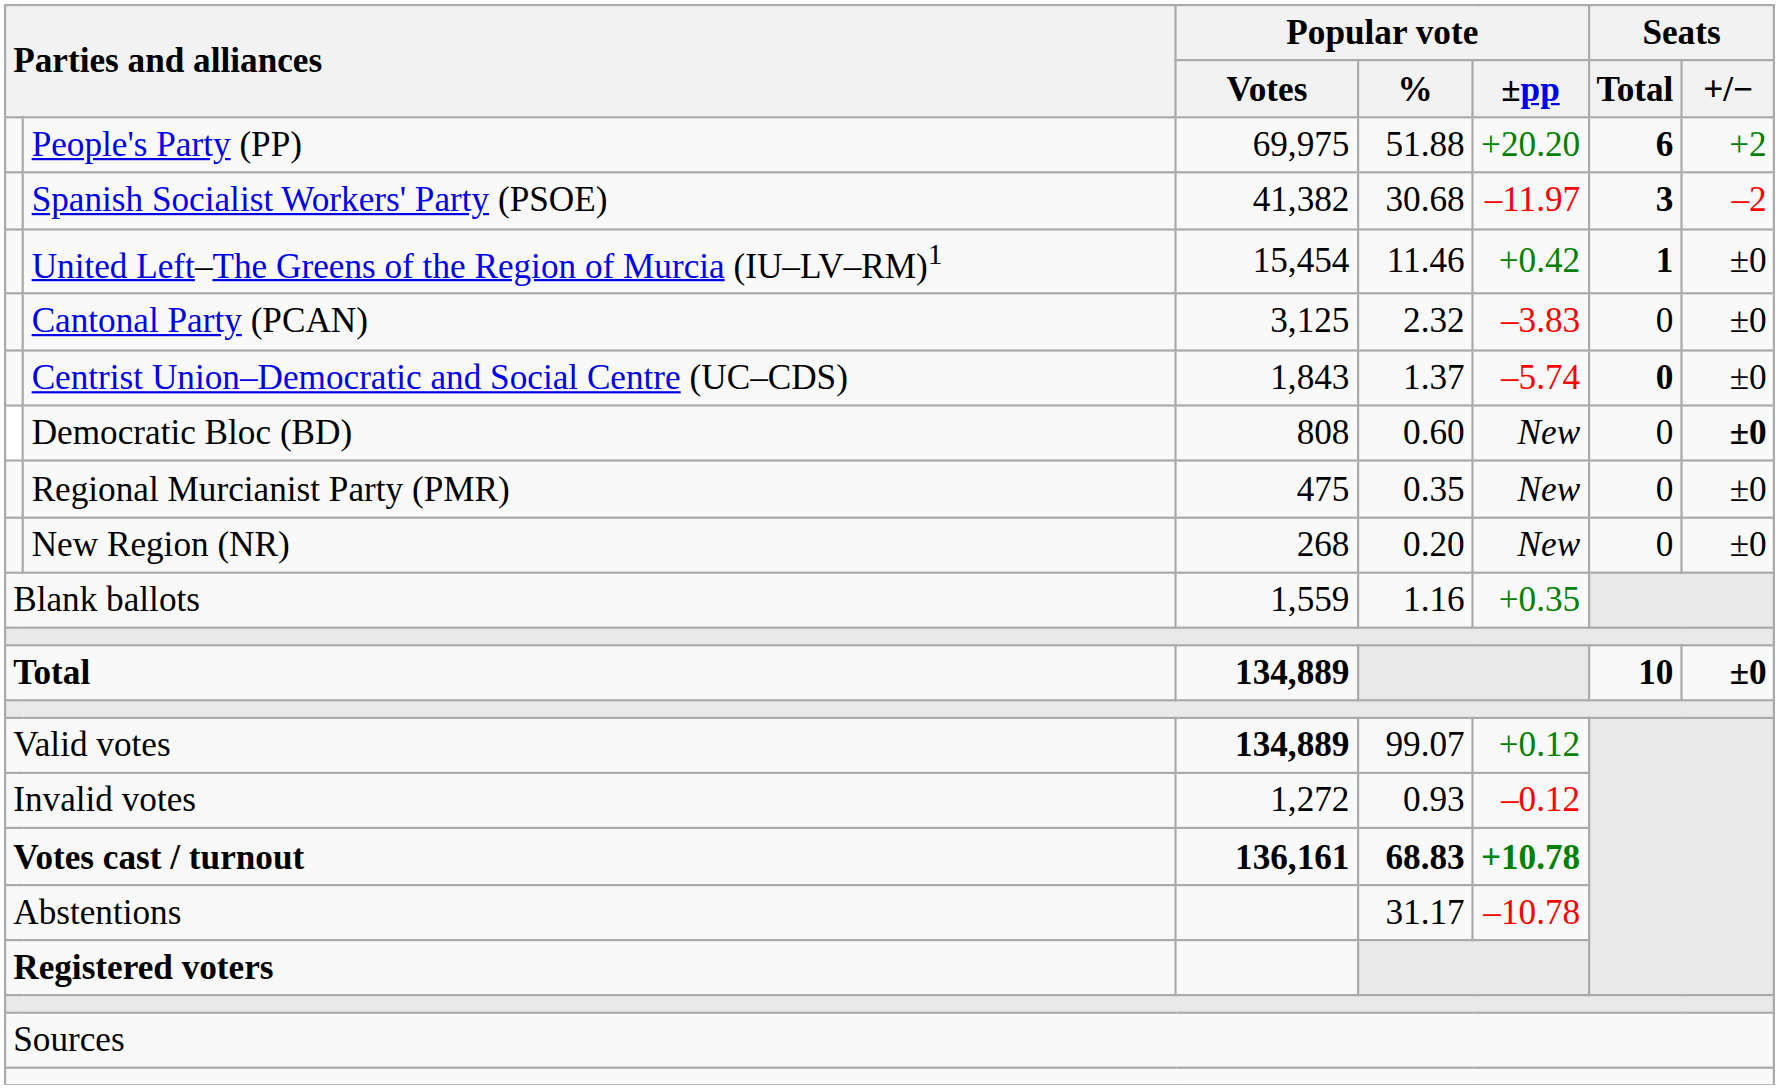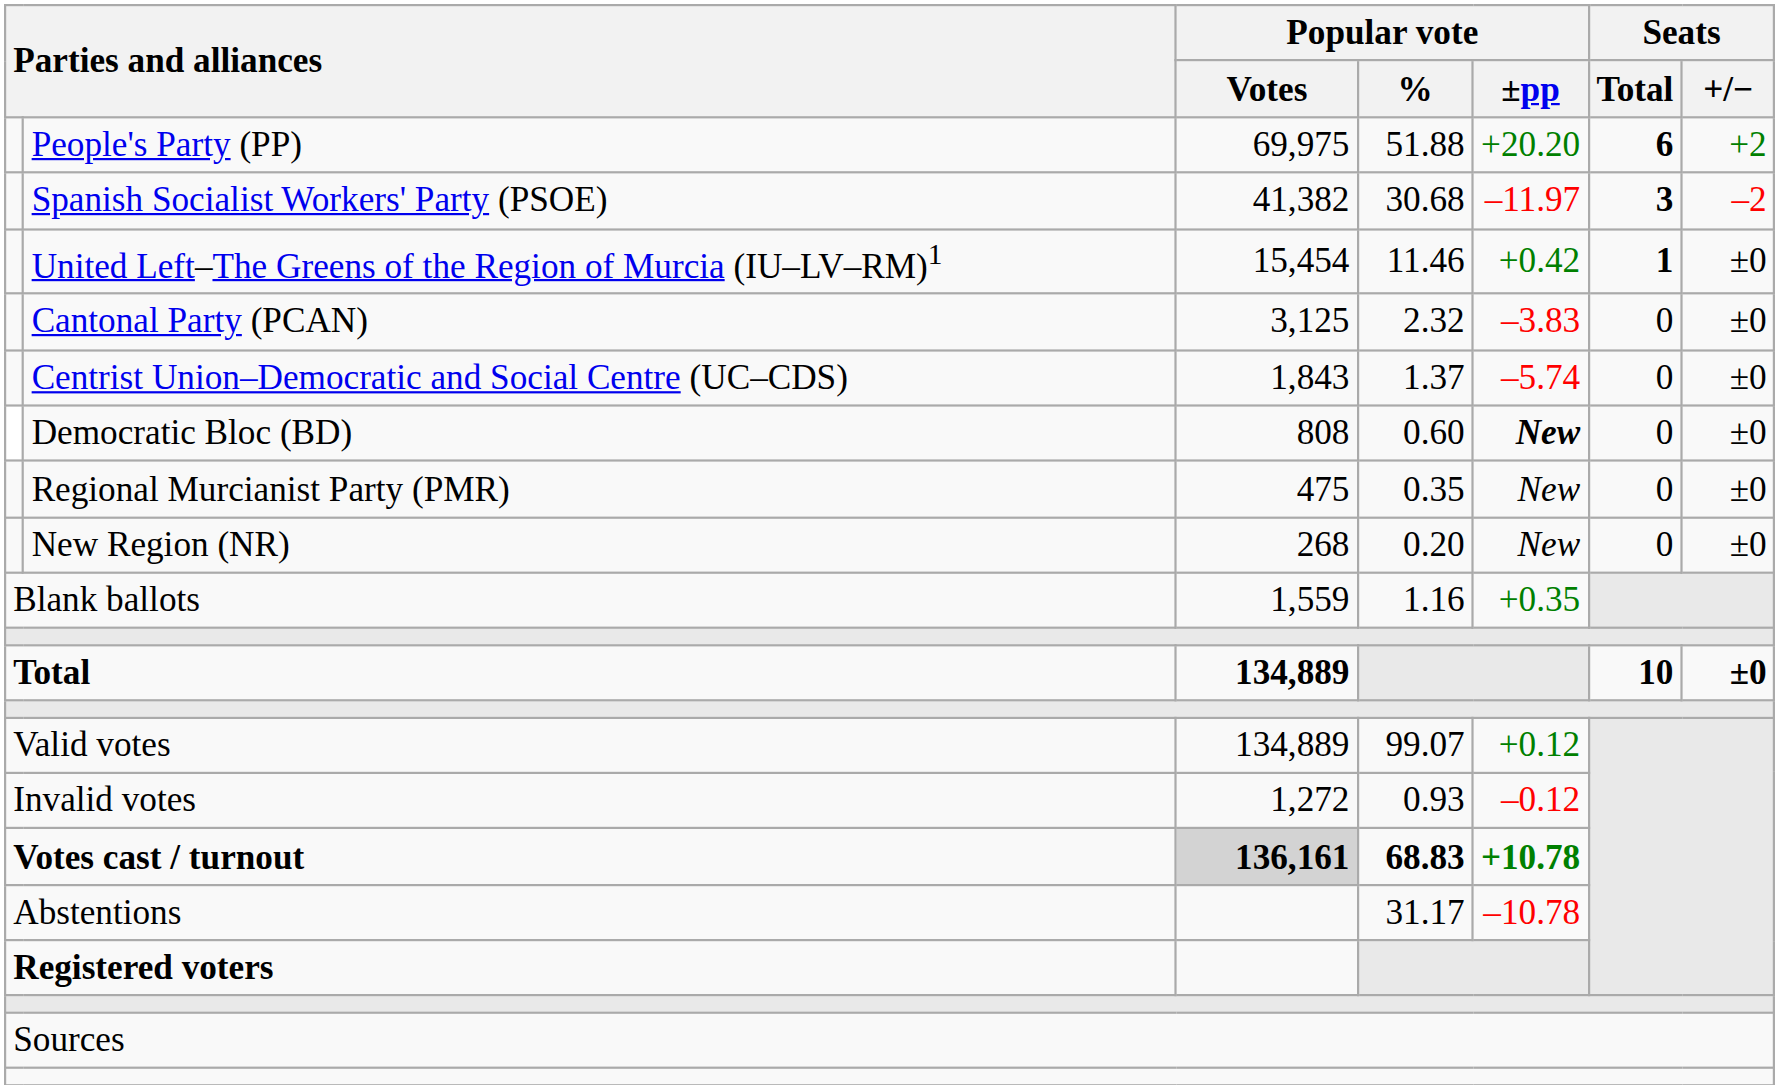(1665, 376) bold -> (1665, 376) normal
(1549, 432) normal -> (1548, 432) bold
(1748, 432) bold -> (1748, 432) normal
(1292, 744) bold -> (1292, 744) normal
(1292, 855) no background -> (1292, 855) lightgrey background
